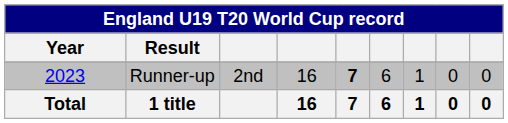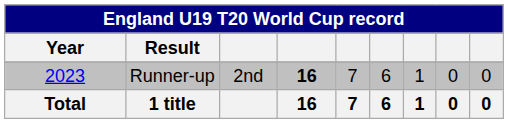(307, 76) normal -> (307, 76) bold
(353, 76) bold -> (353, 76) normal
